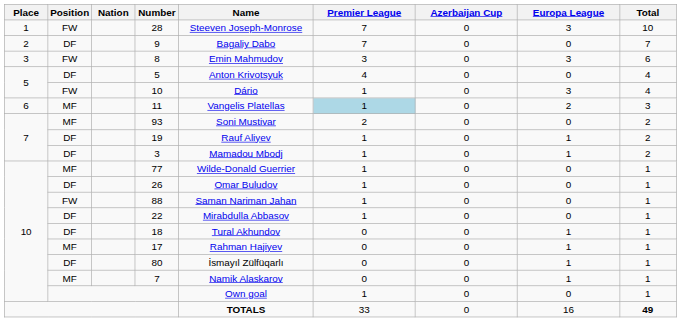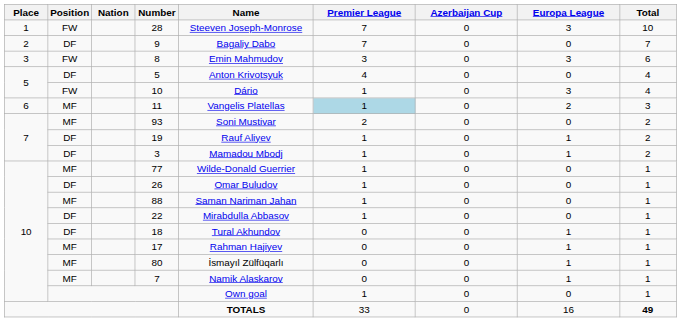(70, 200) FW -> (70, 200) MF
(70, 263) DF -> (70, 263) MF
